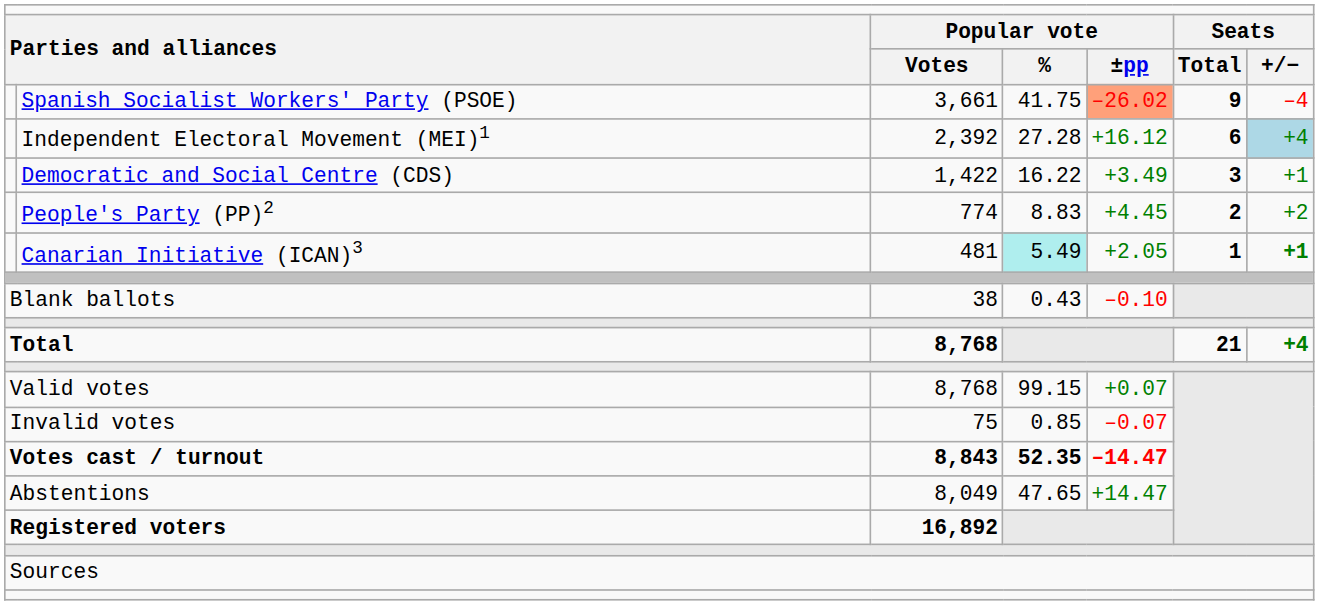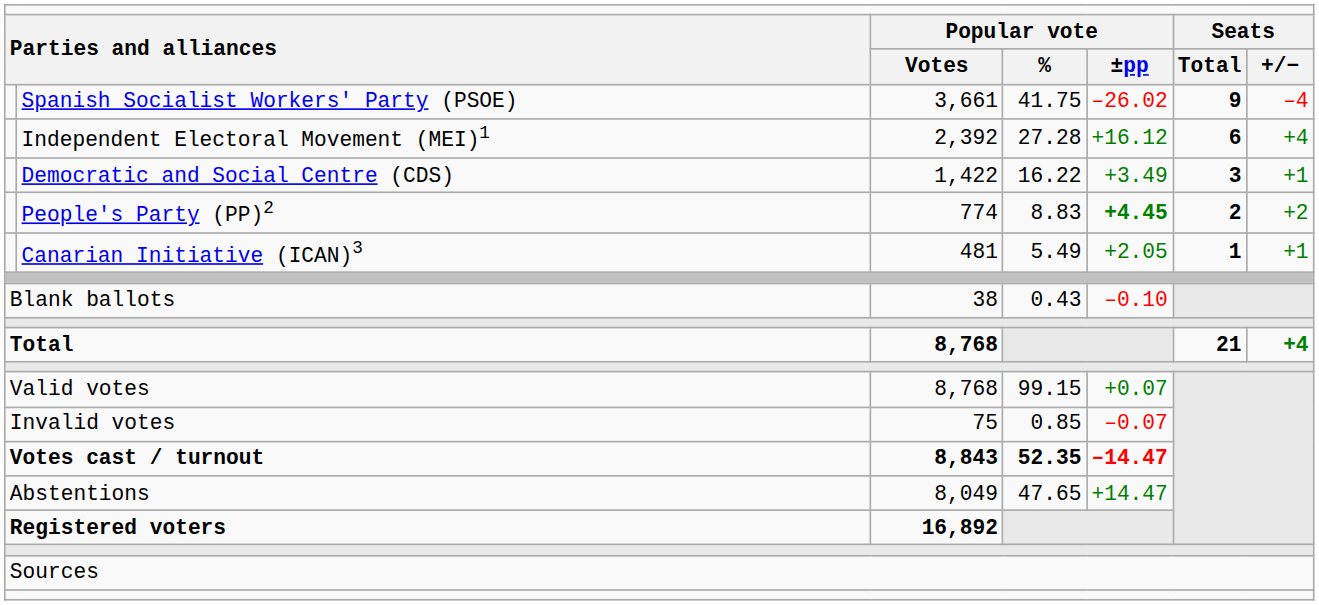(1130, 101) lightsalmon background -> (1130, 101) no background
(1296, 138) lightblue background -> (1296, 138) no background
(1136, 213) normal -> (1136, 213) bold
(1056, 253) paleturquoise background -> (1056, 253) no background
(1296, 253) bold -> (1296, 253) normal
